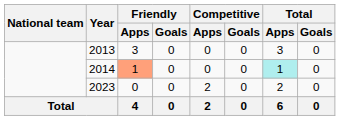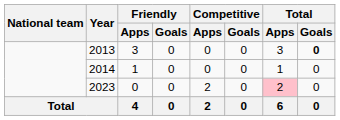(316, 51) normal -> (316, 51) bold
(135, 69) lightsalmon background -> (135, 69) no background
(280, 69) paleturquoise background -> (280, 69) no background
(280, 88) no background -> (280, 88) pink background
